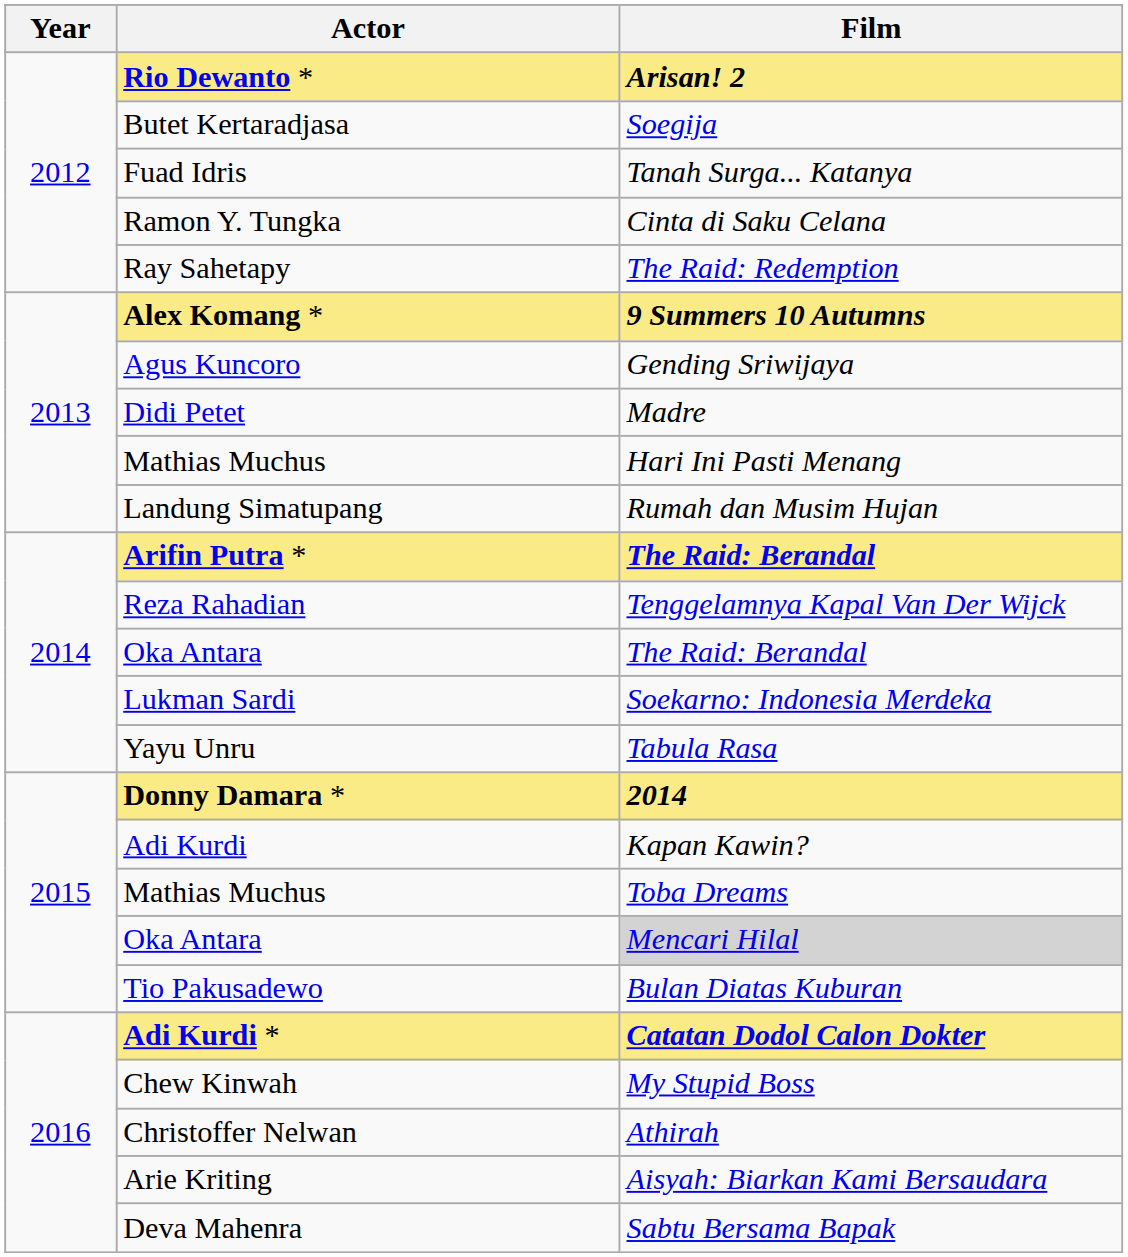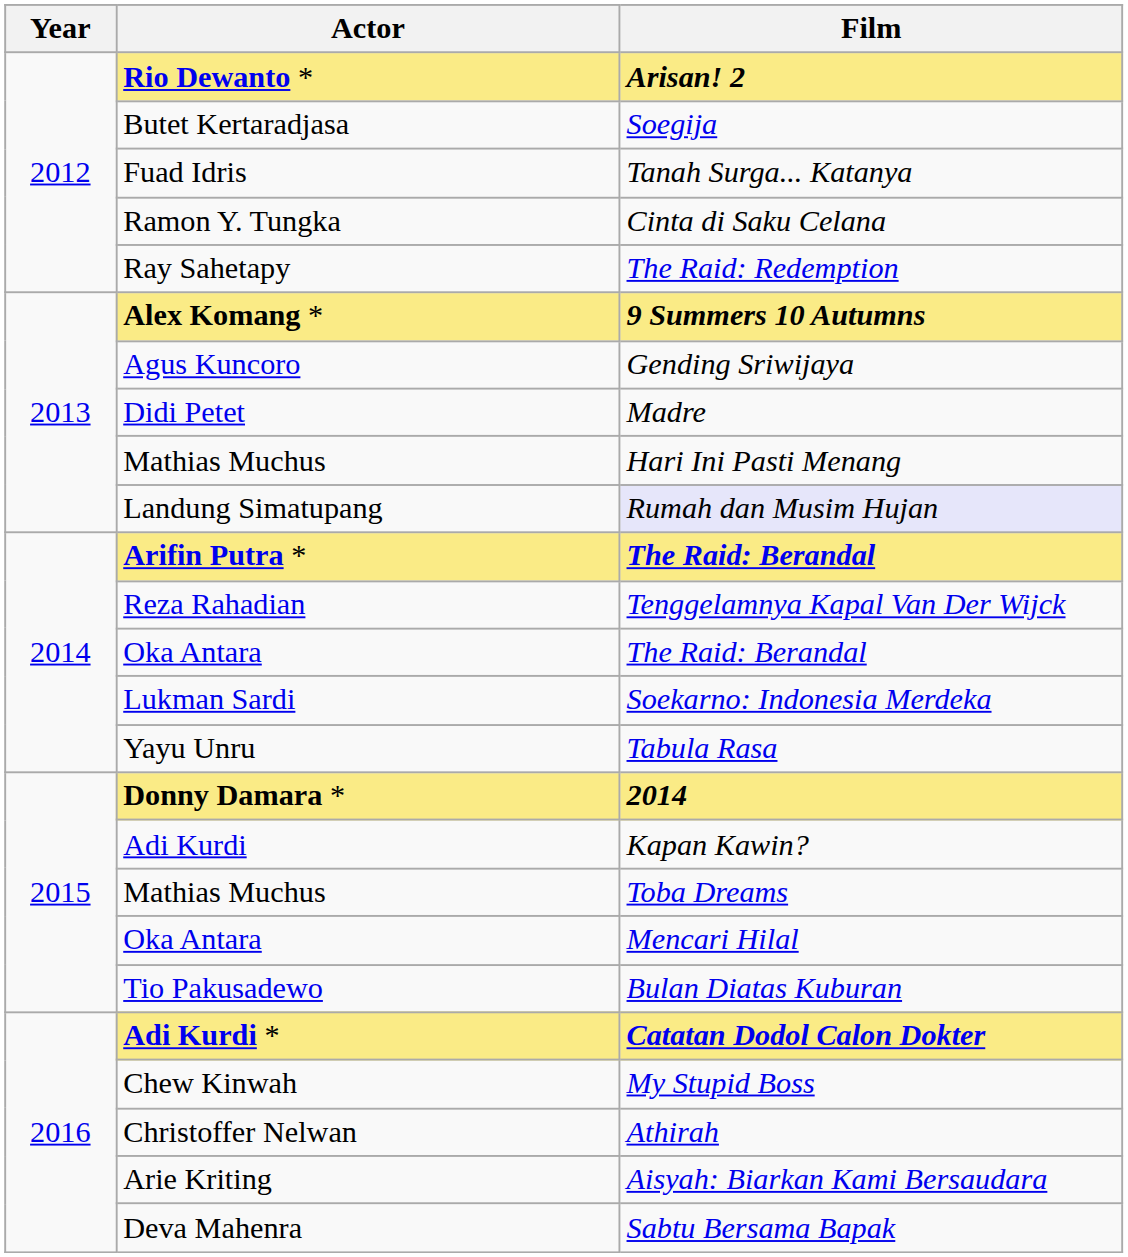(782, 508) no background -> (782, 508) lavender background
(713, 939) lightgrey background -> (713, 939) no background
